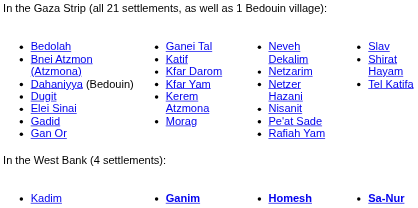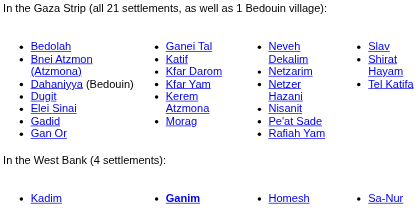(289, 199) bold -> (289, 199) normal
(385, 199) bold -> (385, 199) normal
